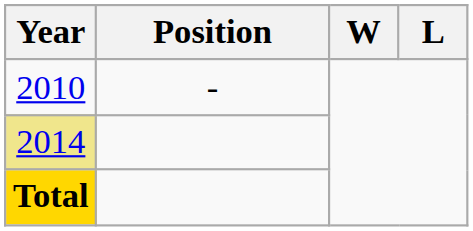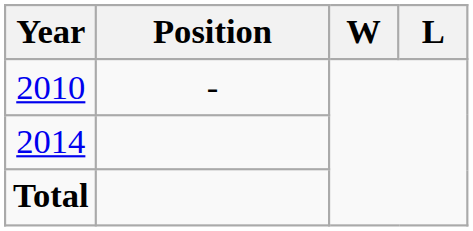(51, 141) khaki background -> (51, 141) no background
(51, 196) gold background -> (51, 196) no background
